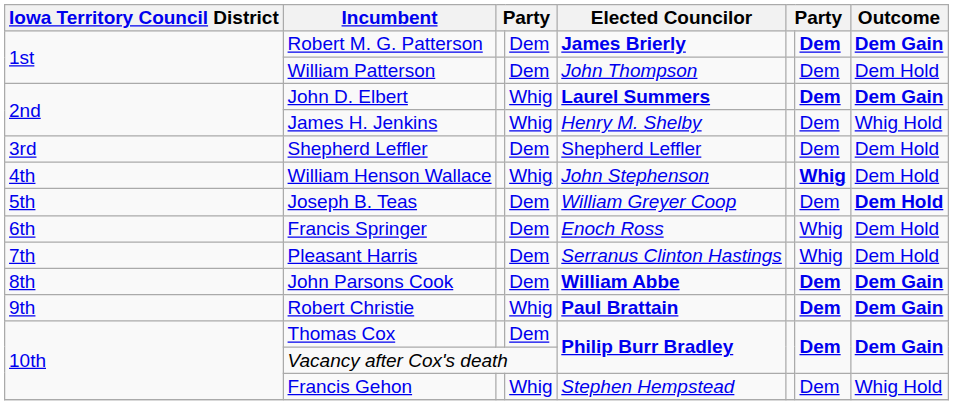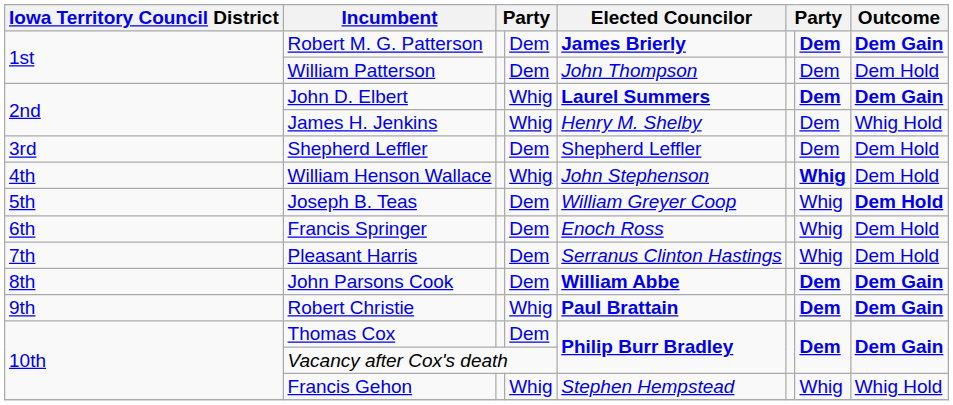(820, 202) Dem -> (821, 202) Whig
(820, 386) Dem -> (821, 386) Whig
